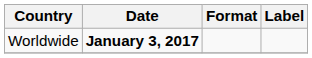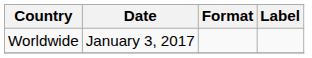(142, 40) bold -> (140, 40) normal
